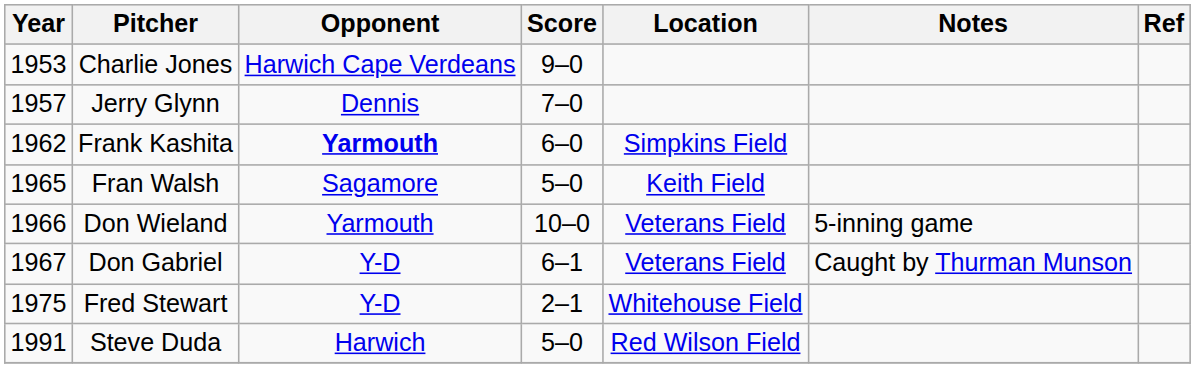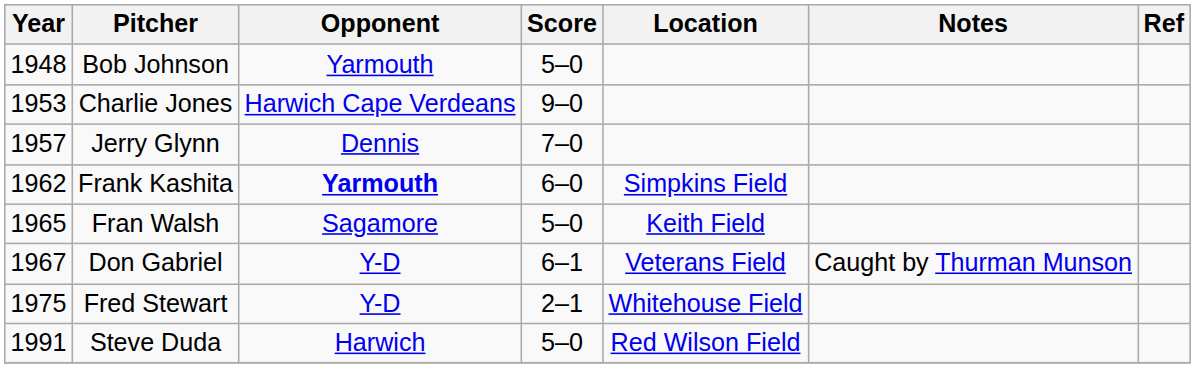+ row: (156, 64)
- row: (156, 223)
